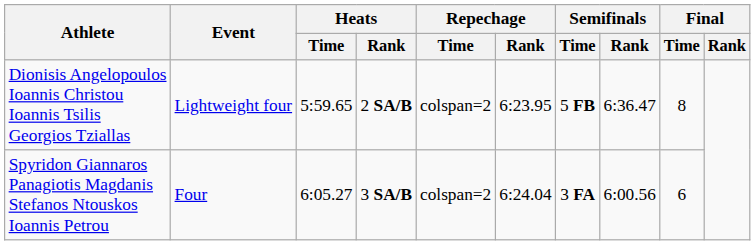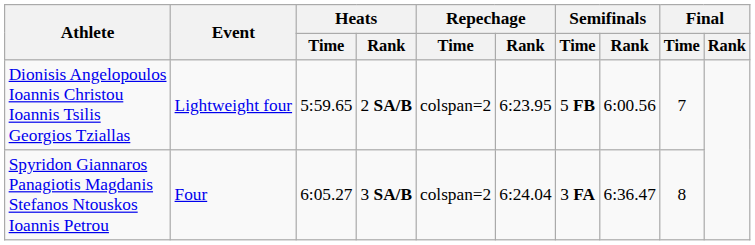(630, 105) 6:36.47 -> (630, 105) 6:00.56
(682, 105) 8 -> (682, 105) 7
(630, 194) 6:00.56 -> (630, 194) 6:36.47
(682, 194) 6 -> (682, 194) 8
